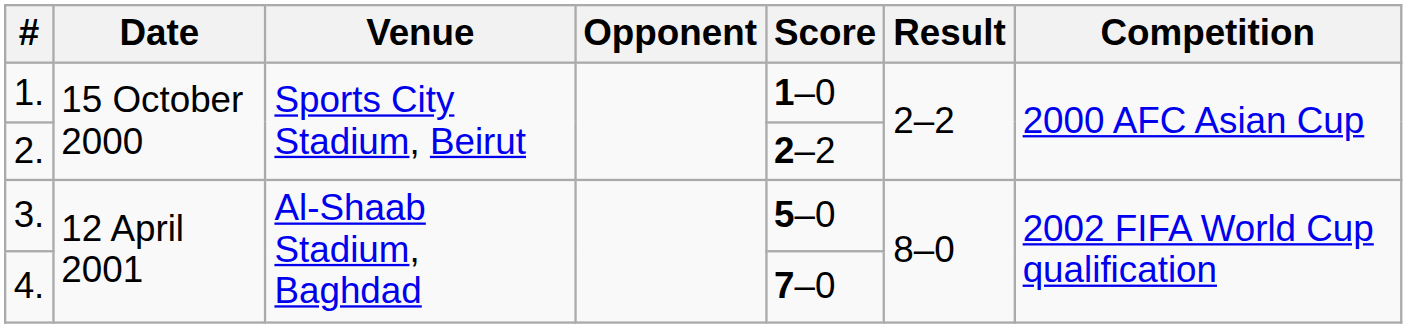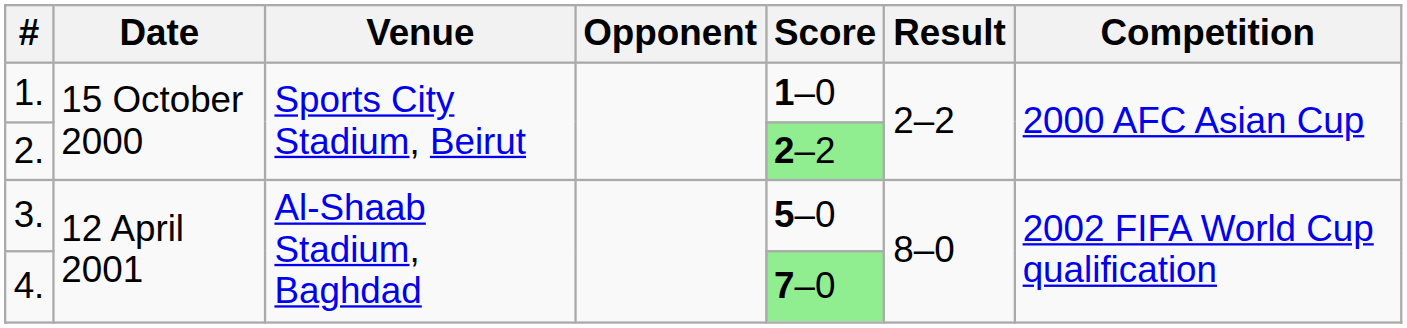(805, 150) no background -> (805, 150) lightgreen background
(805, 285) no background -> (805, 285) lightgreen background
